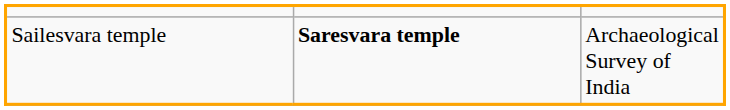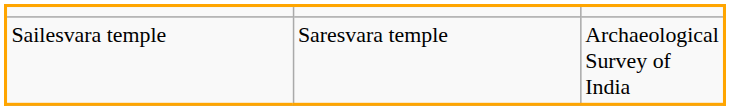(379, 34) bold -> (373, 34) normal
